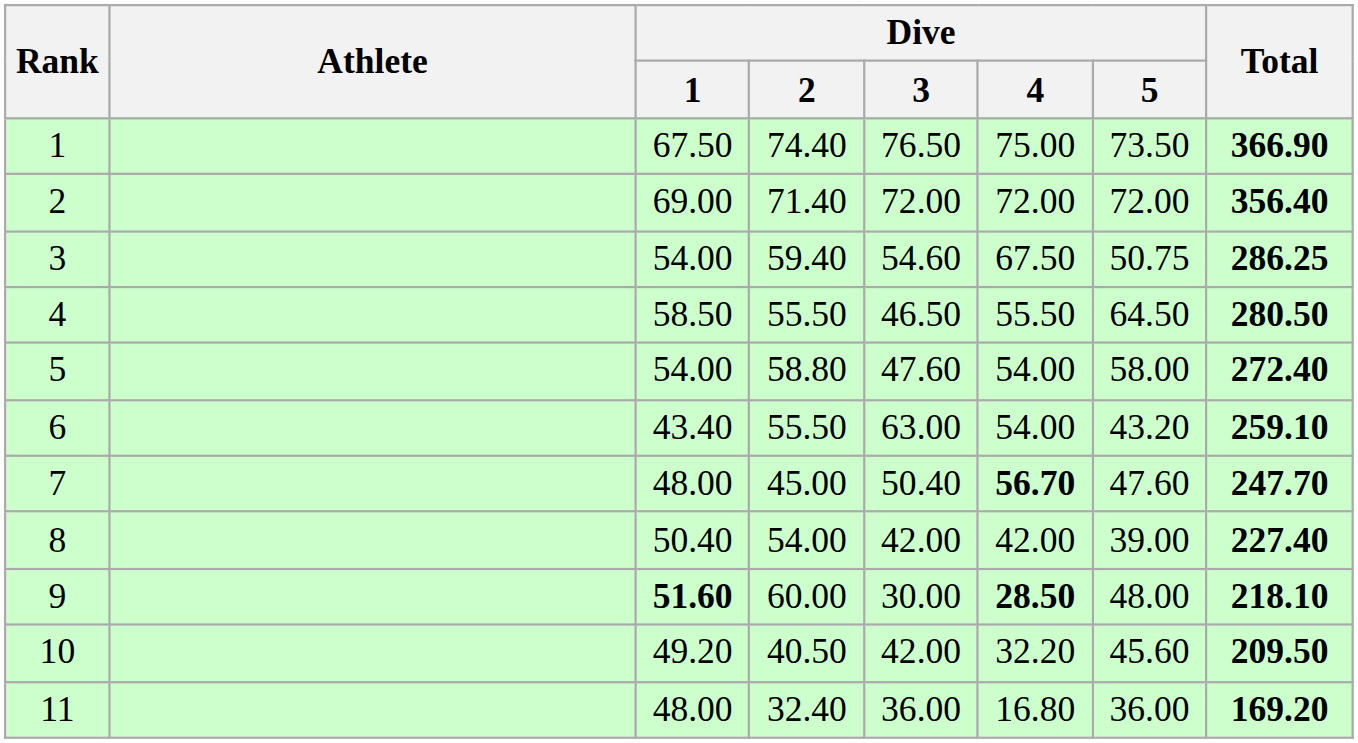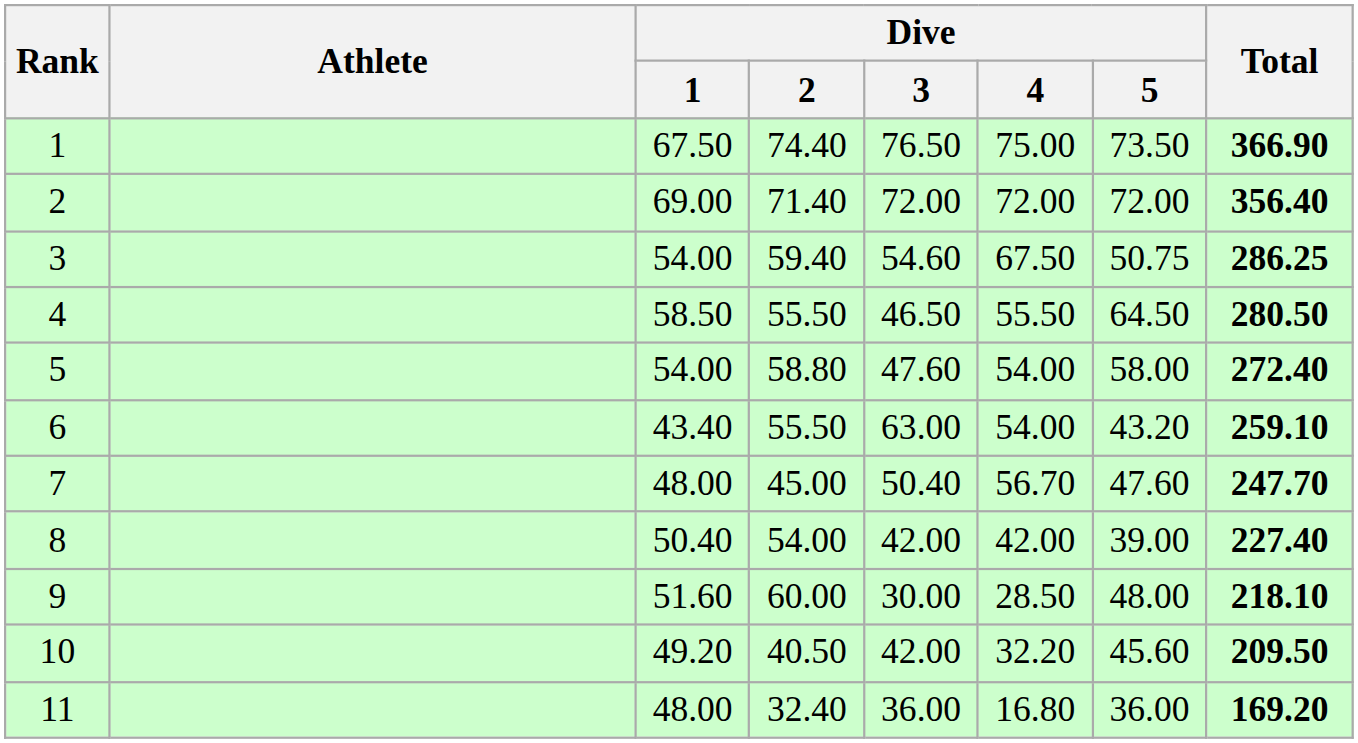(1035, 483) bold -> (1035, 483) normal
(693, 595) bold -> (693, 595) normal
(1035, 595) bold -> (1035, 595) normal
